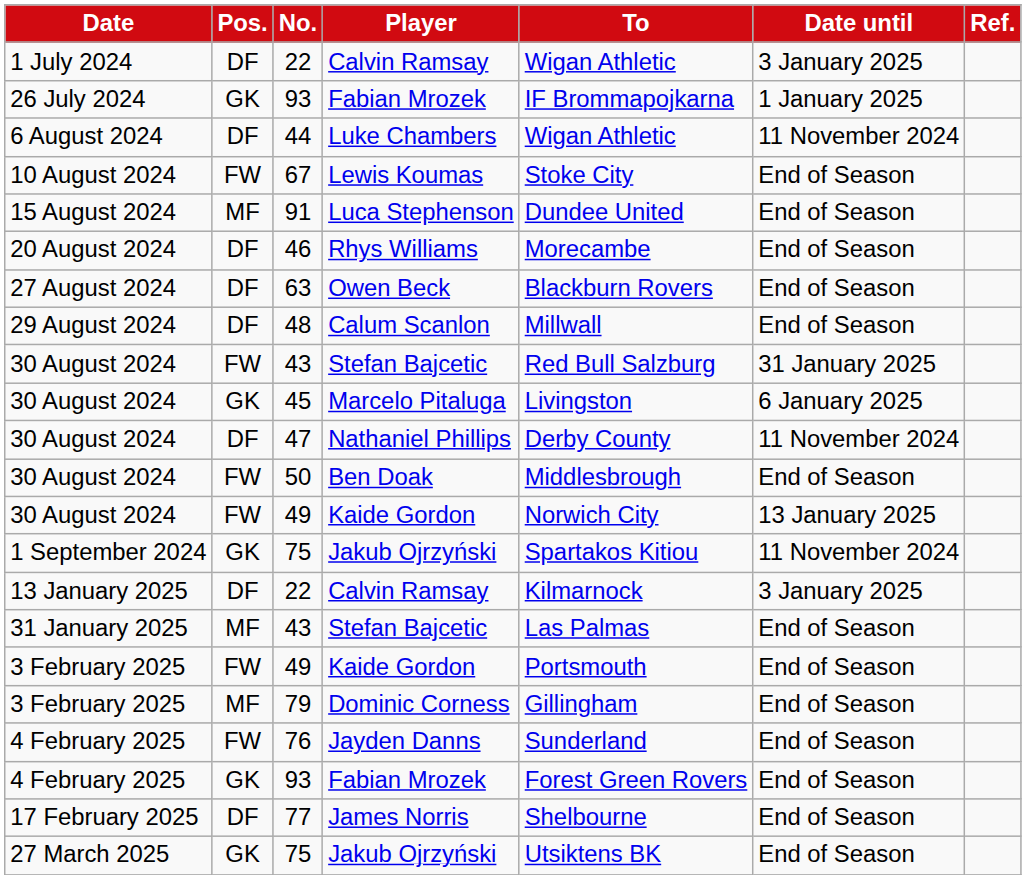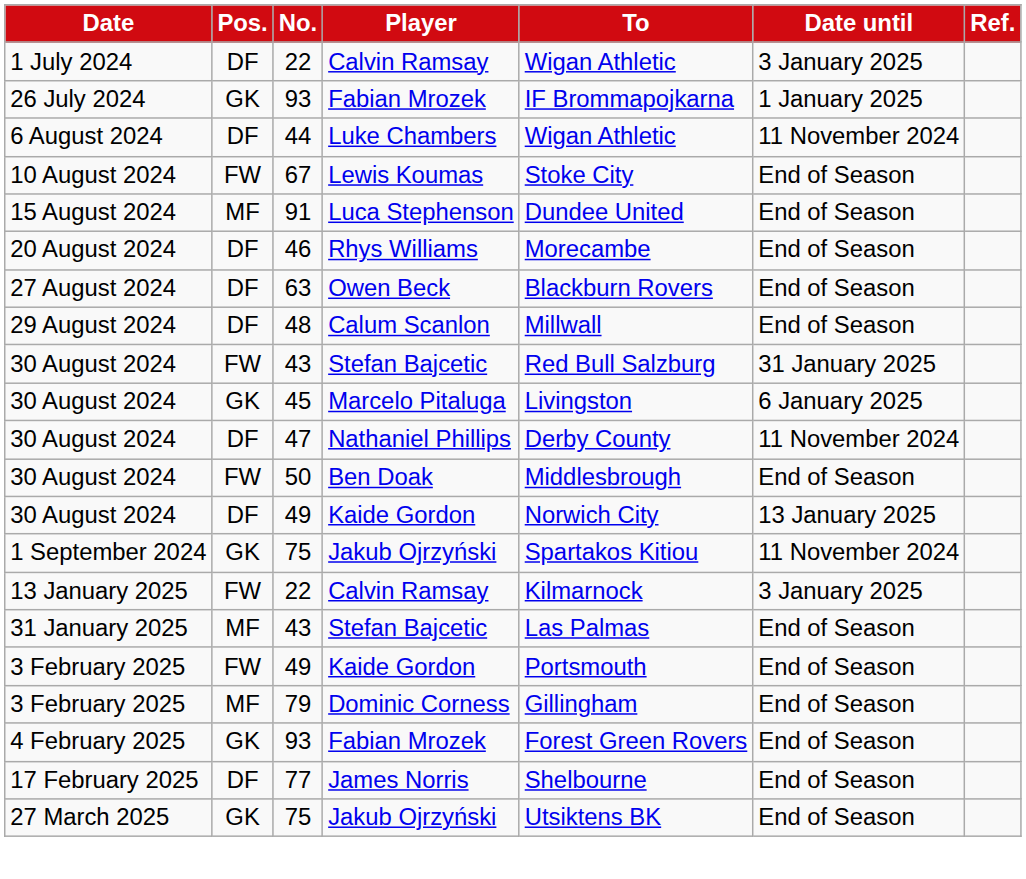(243, 514) FW -> (243, 514) DF
(243, 590) DF -> (243, 590) FW
- row: (98, 741)
